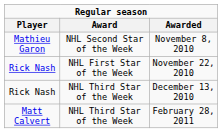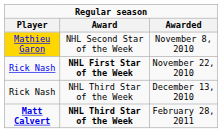(32, 44) no background -> (32, 44) gold background
(105, 68) normal -> (105, 68) bold
(32, 116) normal -> (32, 116) bold
(105, 116) normal -> (105, 116) bold
